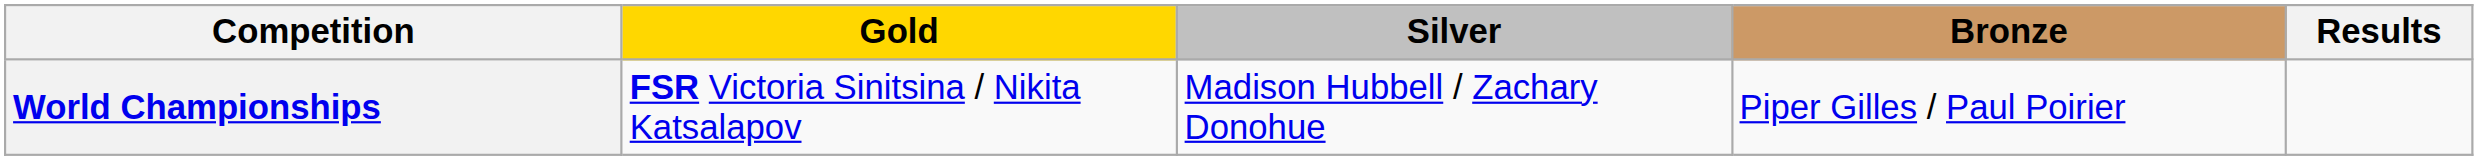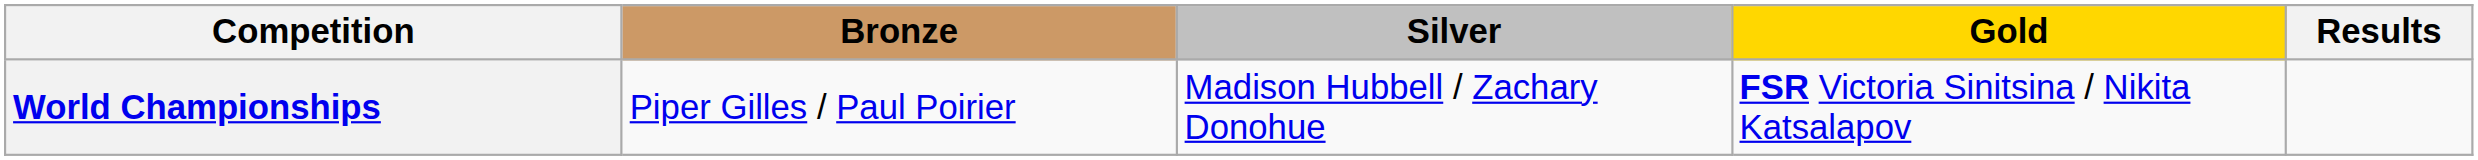columns swapped: (899, 32) <-> (2009, 32)
